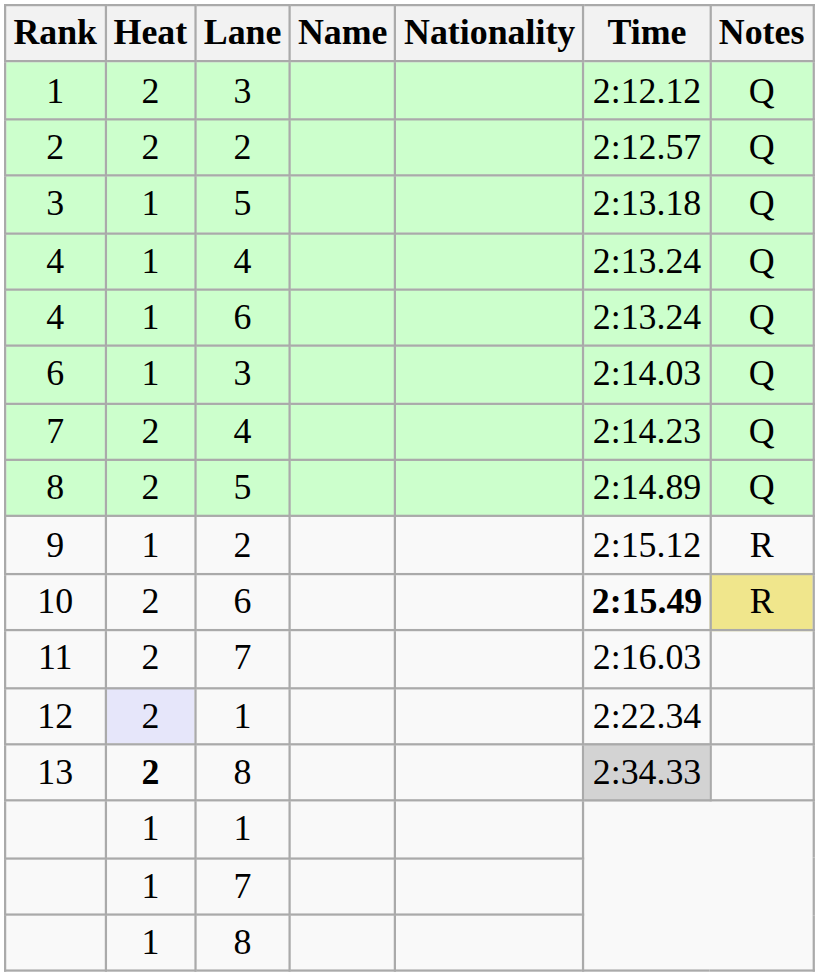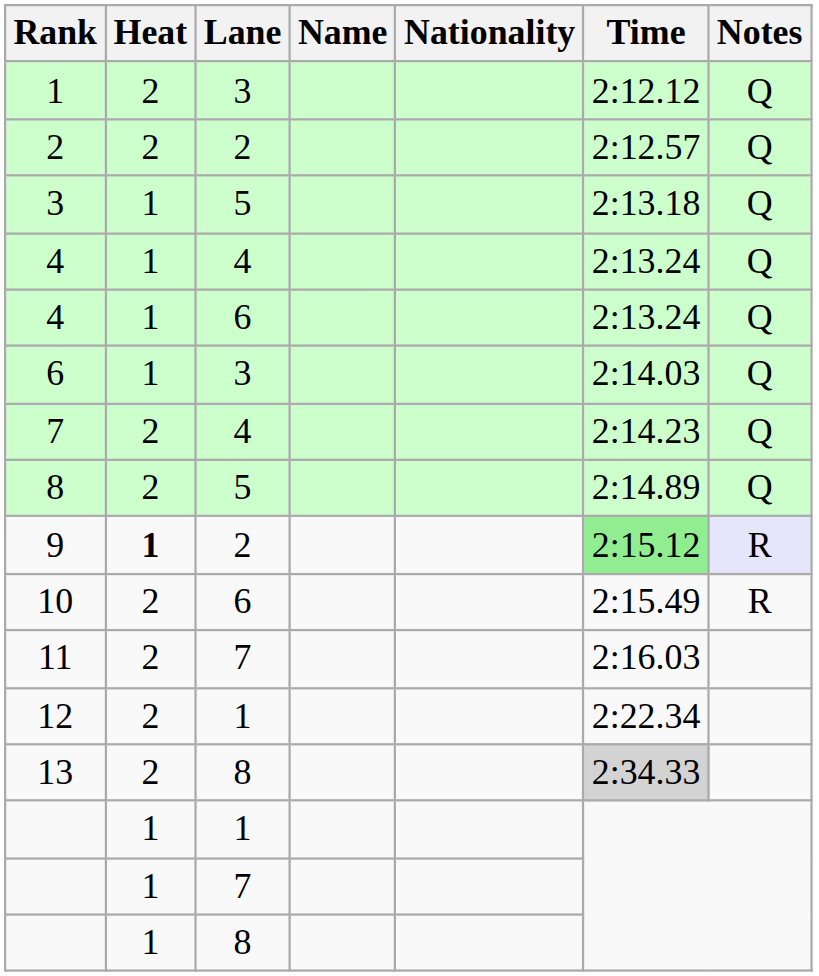(150, 544) normal -> (150, 544) bold
(647, 544) no background -> (646, 544) lightgreen background
(762, 544) no background -> (760, 544) lavender background
(647, 601) bold -> (646, 601) normal
(762, 601) khaki background -> (760, 601) no background
(150, 714) lavender background -> (150, 714) no background
(150, 771) bold -> (150, 771) normal
